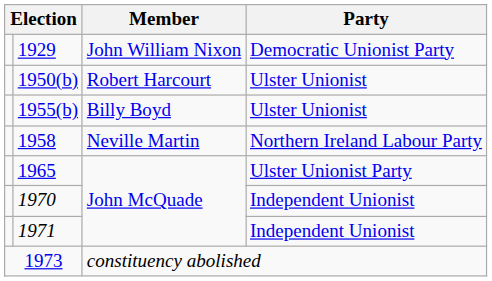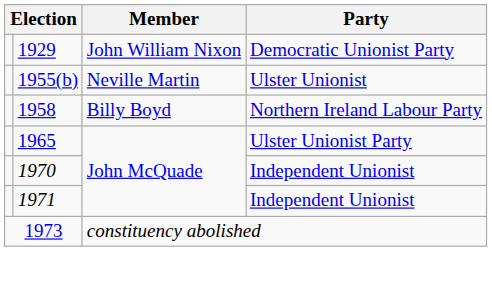- row: (48, 79)
(129, 110) Billy Boyd -> (143, 79) Neville Martin
(143, 140) Neville Martin -> (129, 110) Billy Boyd
